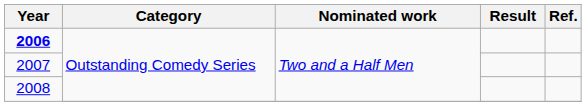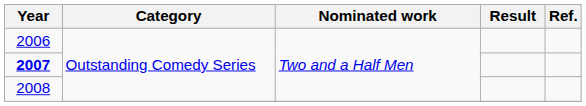(33, 40) bold -> (33, 40) normal
(33, 64) normal -> (33, 64) bold
